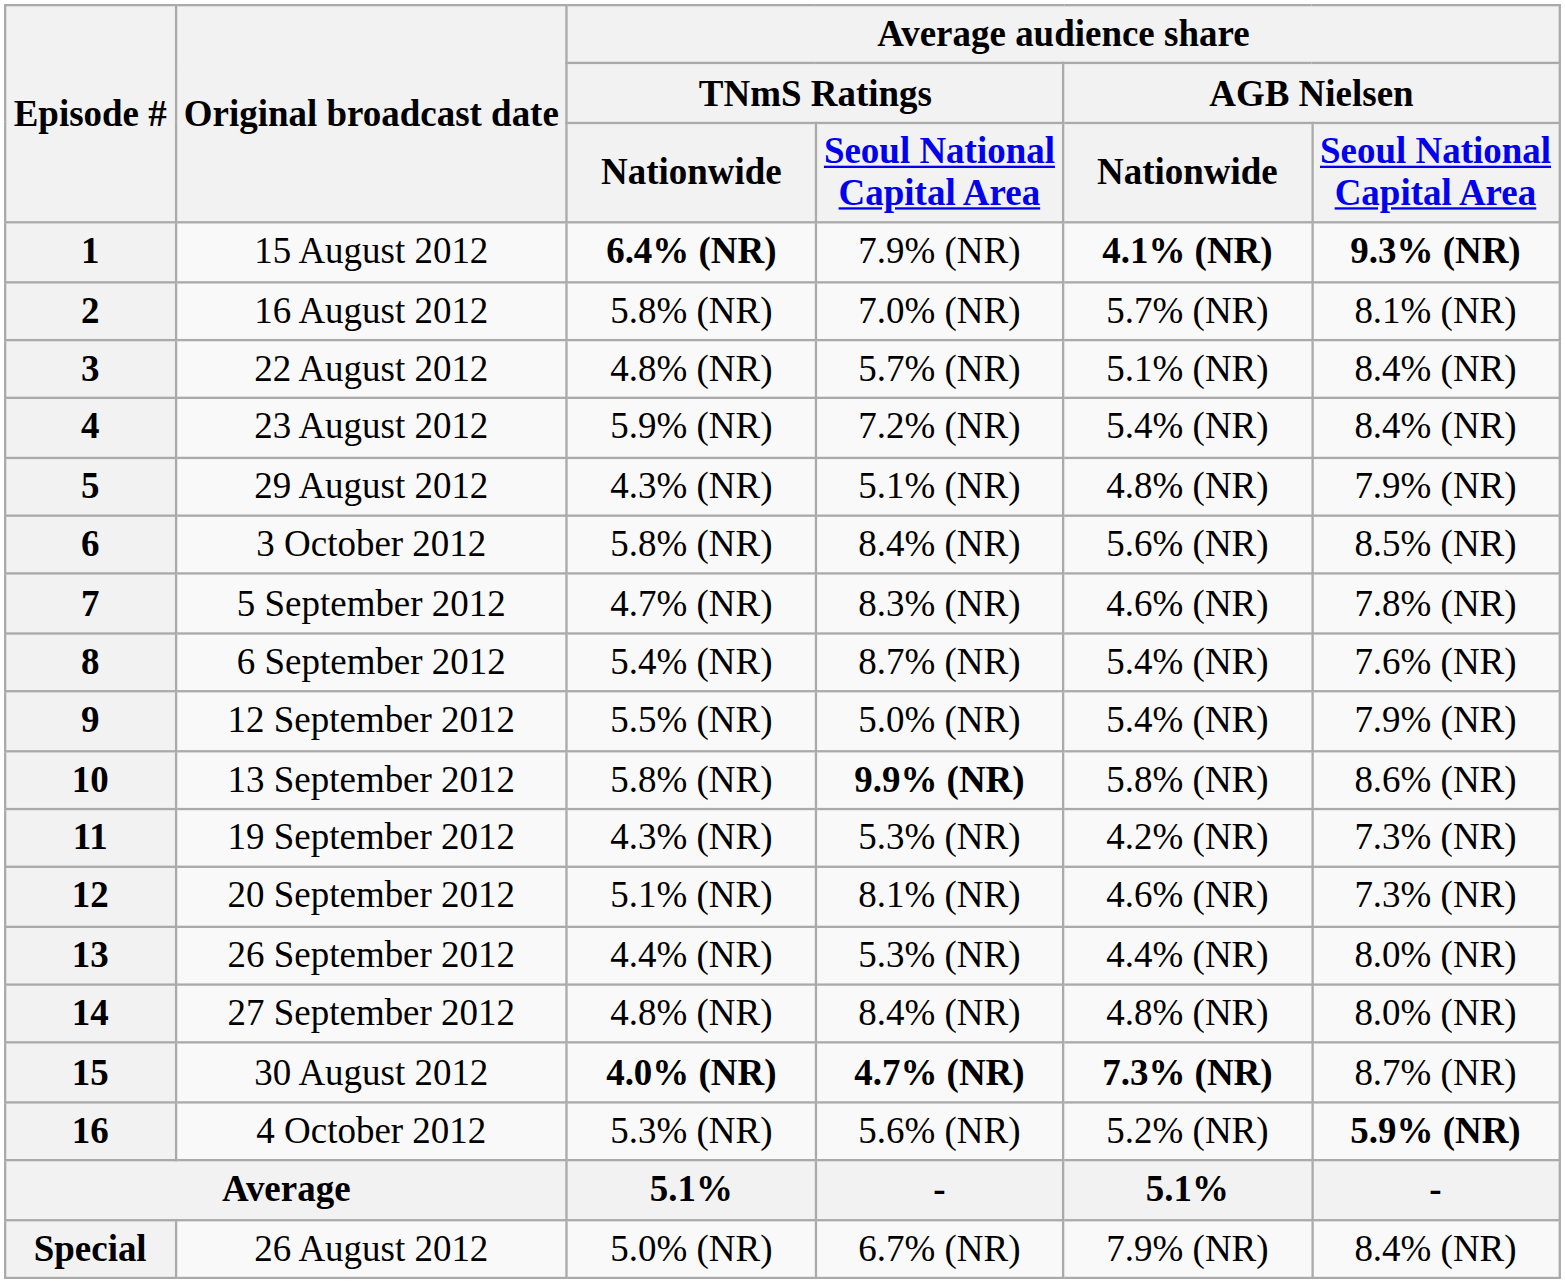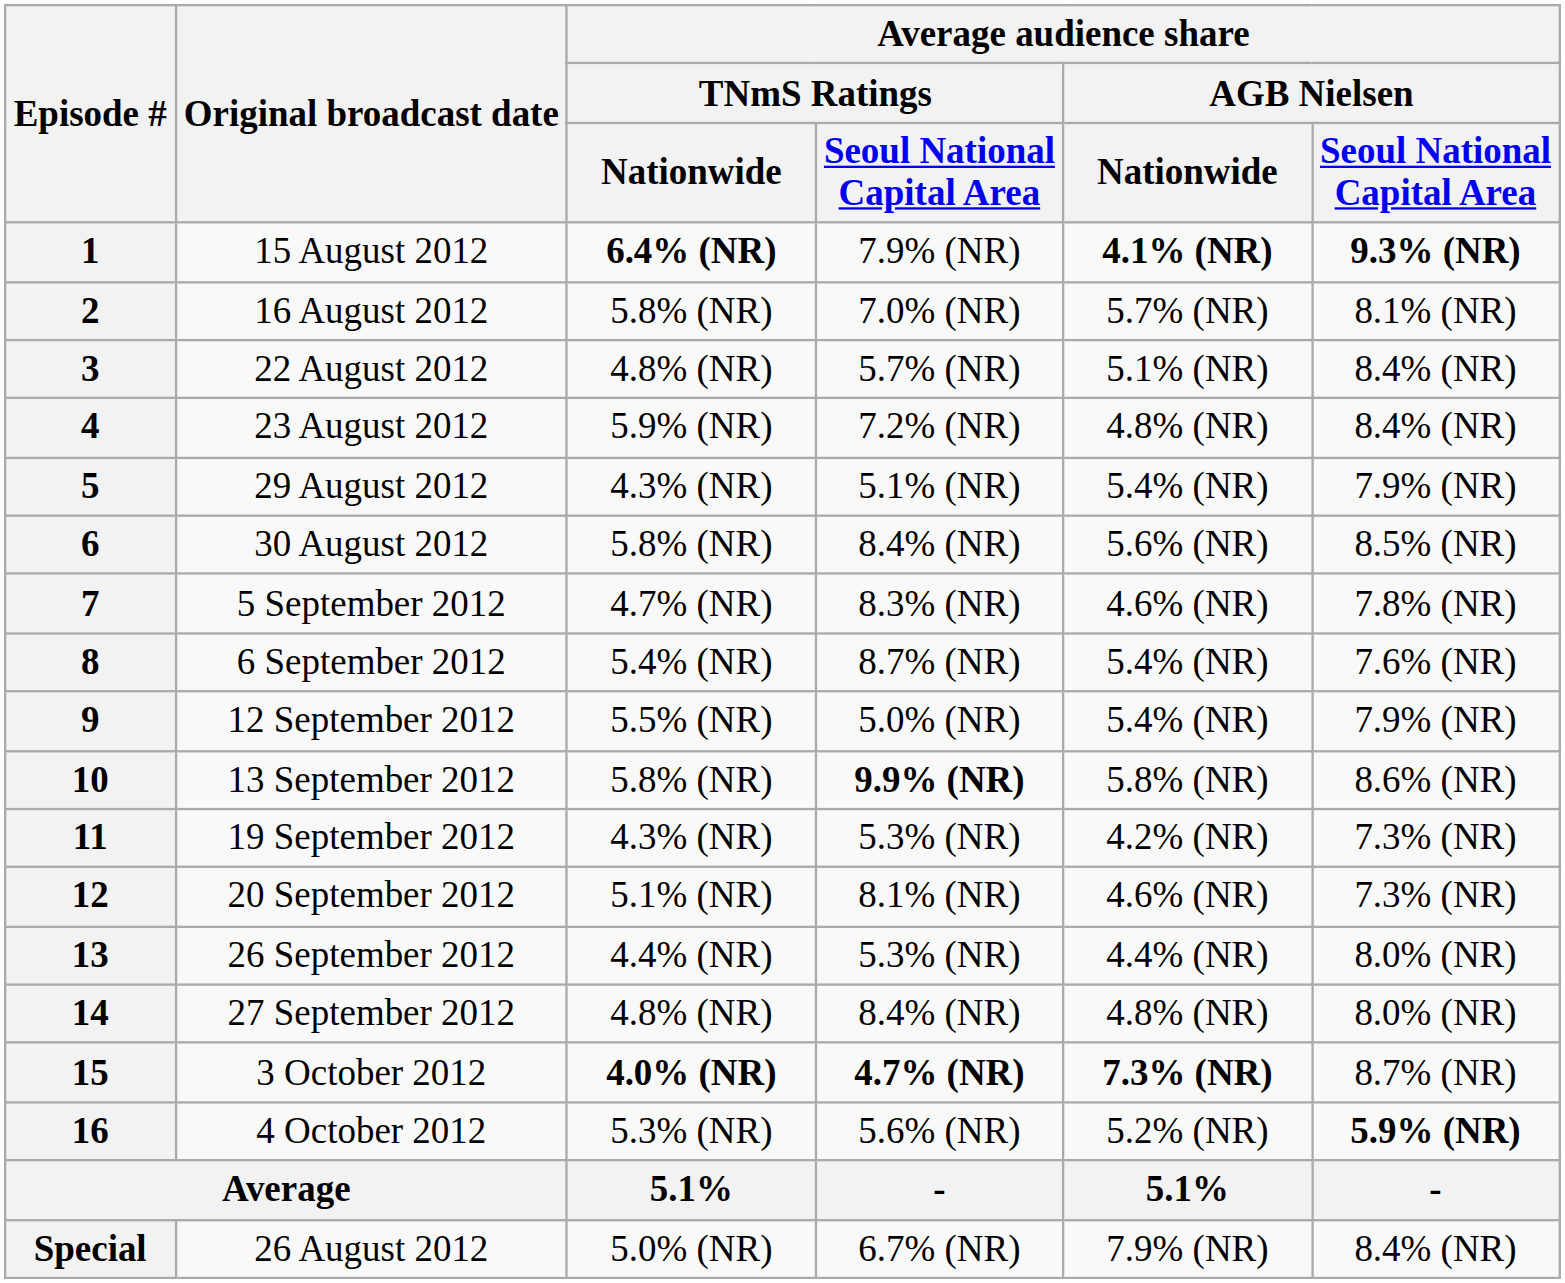(1187, 427) 5.4% (NR) -> (1187, 427) 4.8% (NR)
(1187, 485) 4.8% (NR) -> (1187, 485) 5.4% (NR)
(371, 544) 3 October 2012 -> (371, 544) 30 August 2012
(371, 1071) 30 August 2012 -> (371, 1071) 3 October 2012
